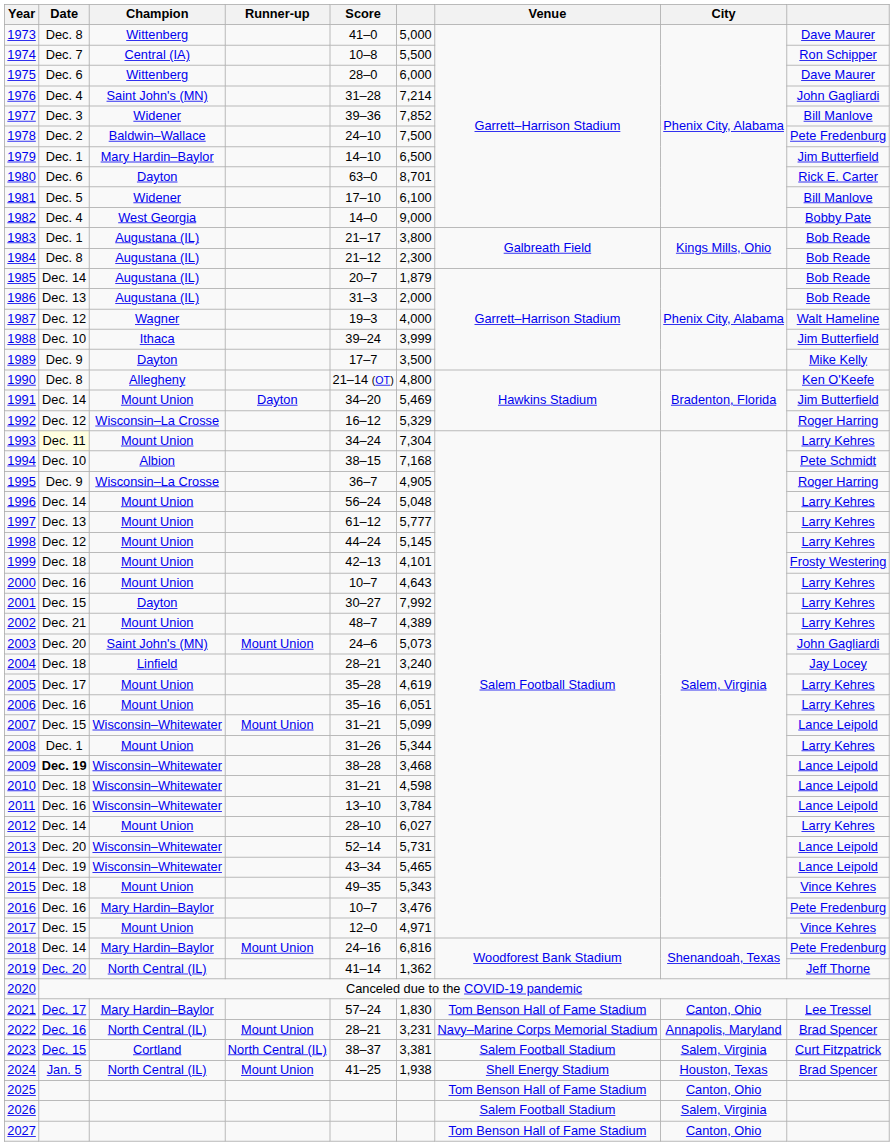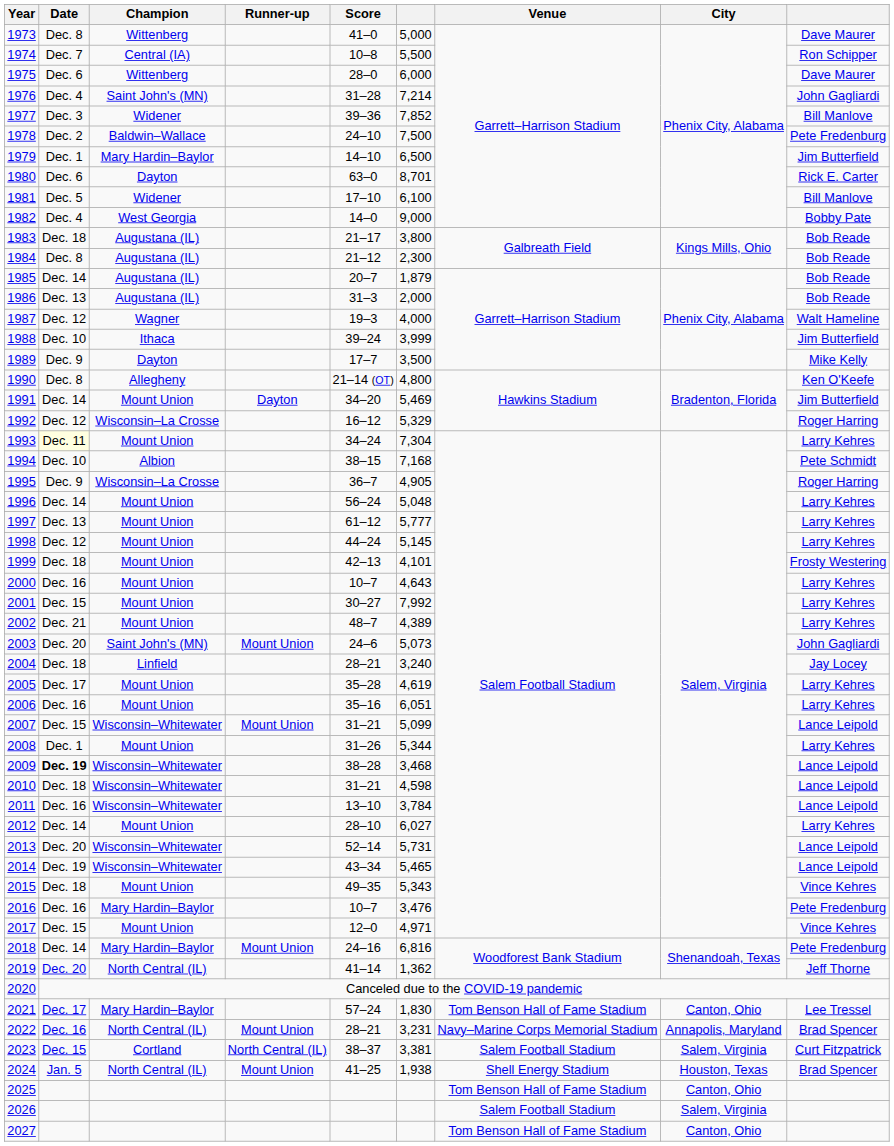(64, 237) Dec. 1 -> (64, 237) Dec. 18
(157, 603) Dayton -> (157, 603) Mount Union
